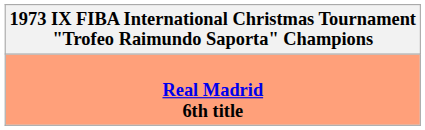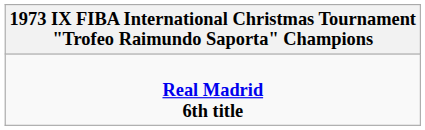(213, 100) lightsalmon background -> (213, 100) no background
